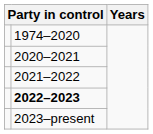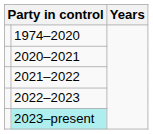(47, 98) bold -> (47, 98) normal
(54, 118) no background -> (54, 118) paleturquoise background
